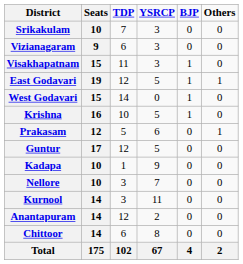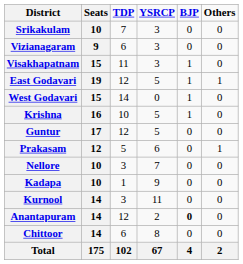rows swapped: (43, 149) <-> (43, 132)
rows swapped: (43, 183) <-> (43, 166)
(189, 217) normal -> (189, 217) bold
